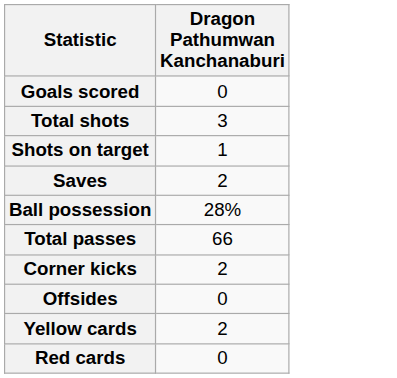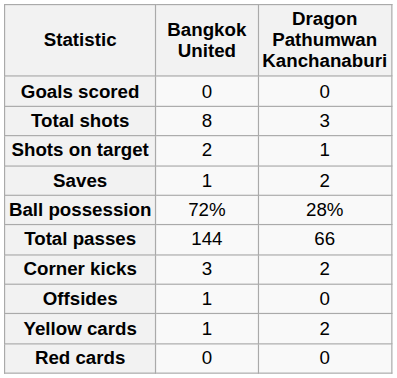+ column: (207, 40)
